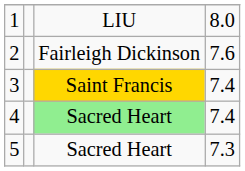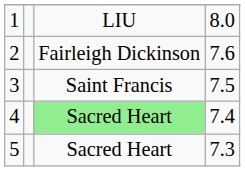(119, 85) gold background -> (119, 85) no background
(222, 85) 7.4 -> (222, 85) 7.5
